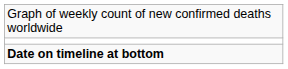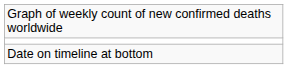(86, 53) bold -> (80, 53) normal
